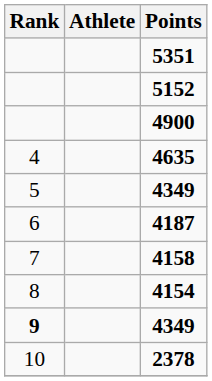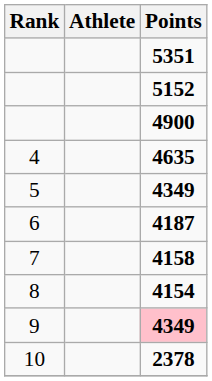(34, 325) bold -> (34, 325) normal
(173, 325) no background -> (173, 325) pink background
